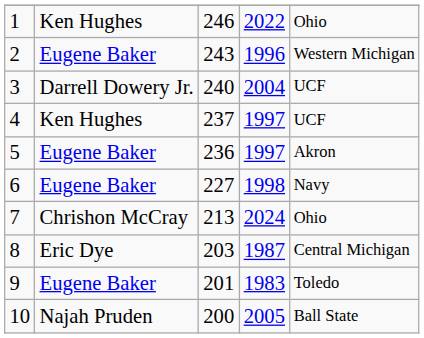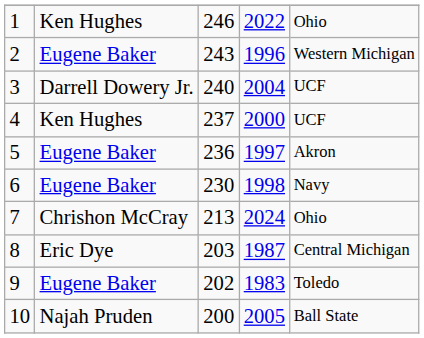(264, 119) 1997 -> (264, 119) 2000
(219, 185) 227 -> (219, 185) 230
(219, 283) 201 -> (219, 283) 202
